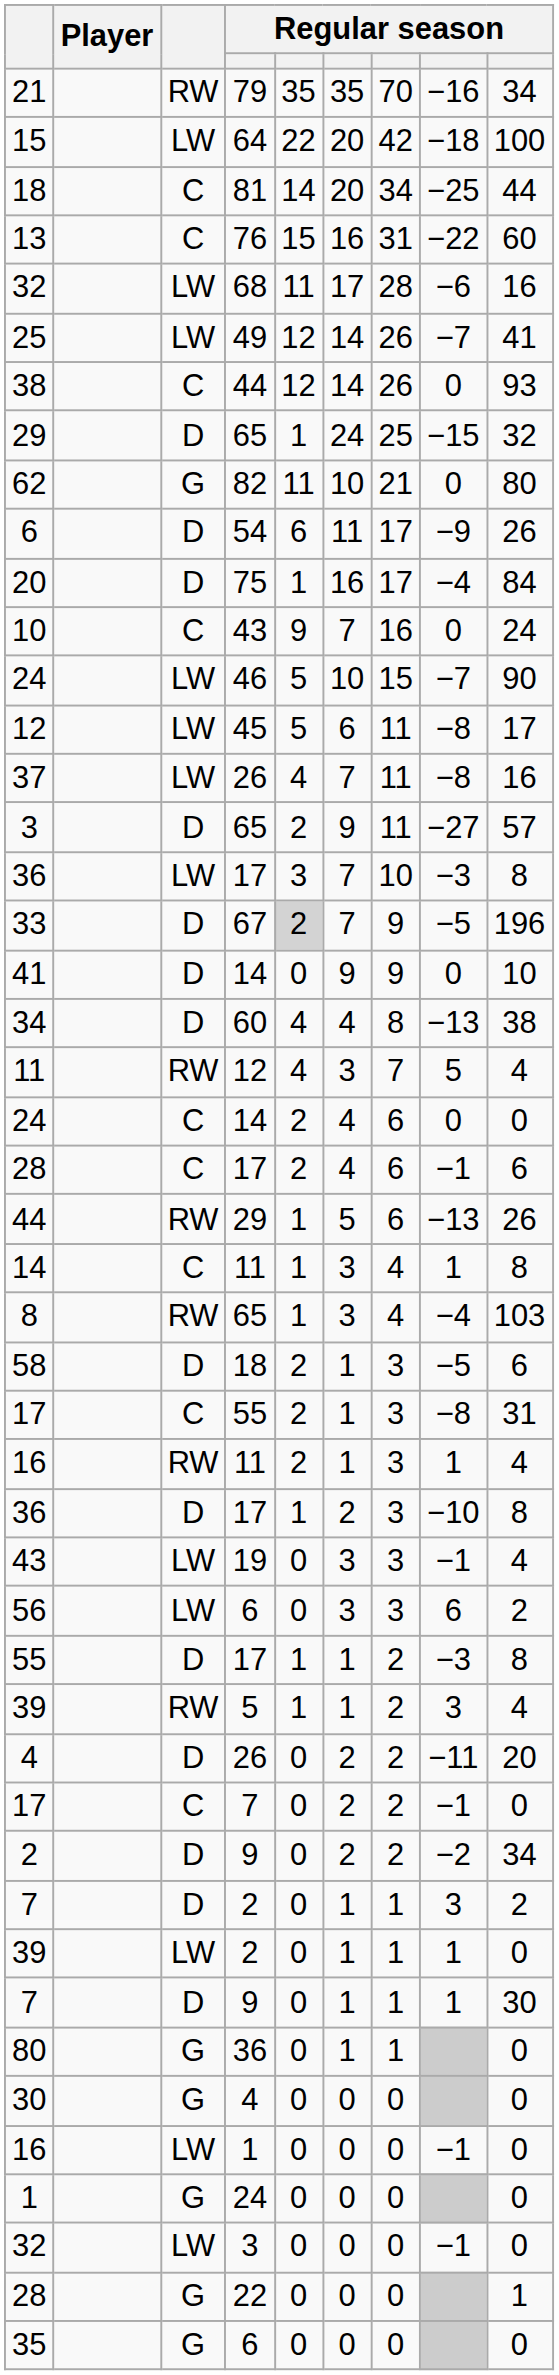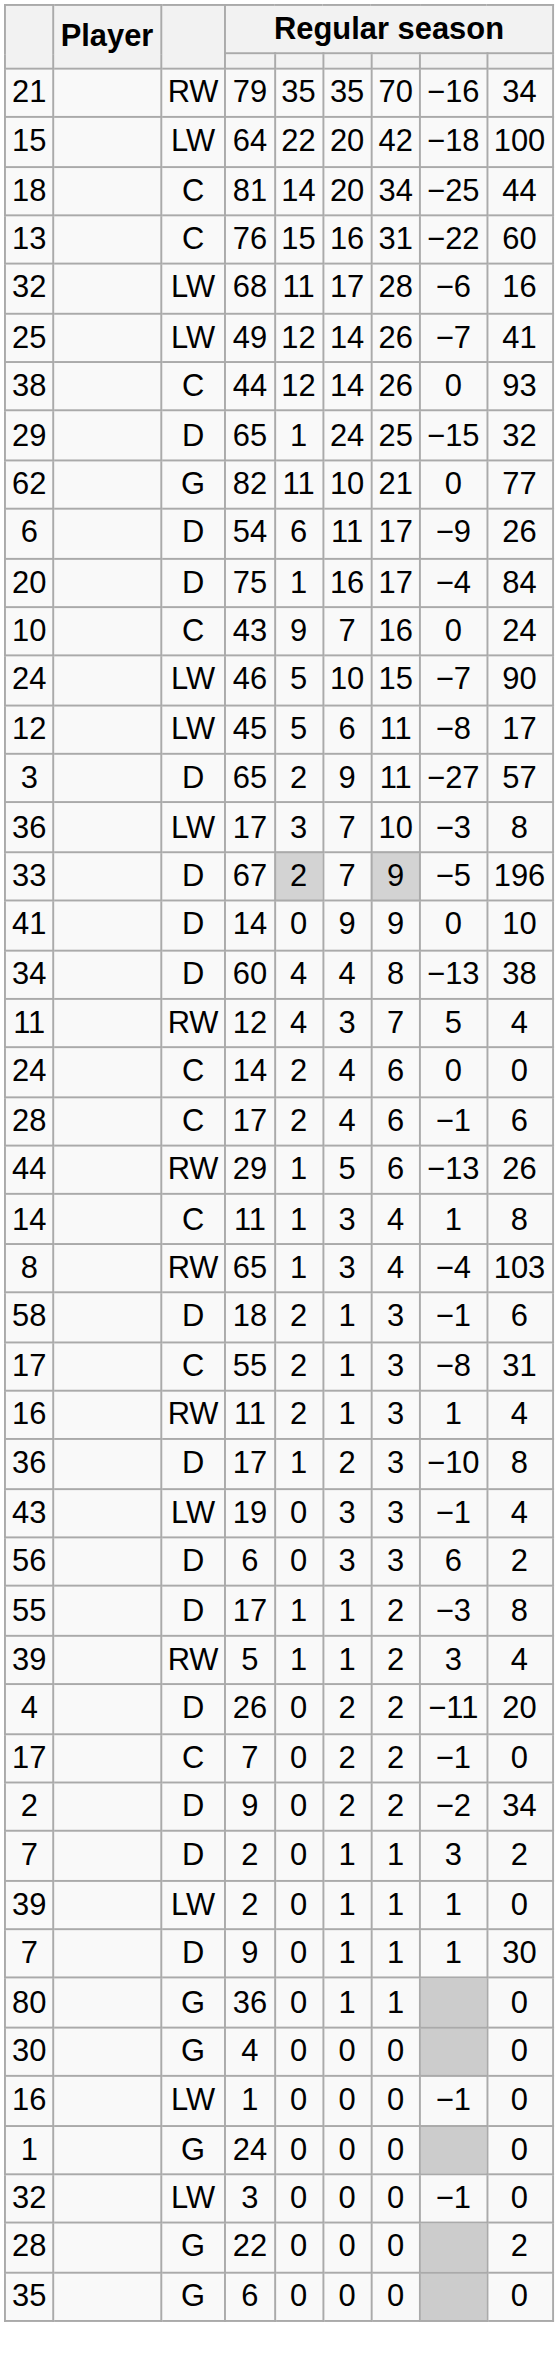(519, 483) 80 -> (519, 483) 77
- row: (29, 777)
(396, 924) no background -> (396, 875) lightgrey background
(453, 1365) −5 -> (453, 1316) −1
(193, 1610) LW -> (193, 1561) D
(519, 2296) 1 -> (519, 2247) 2
